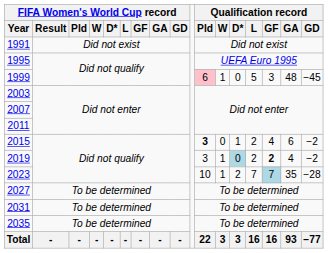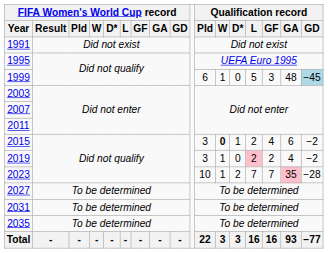(205, 77) pink background -> (205, 77) no background
(312, 77) no background -> (312, 77) lightblue background
(205, 142) bold -> (205, 142) normal
(223, 142) normal -> (223, 142) bold
(238, 158) lightblue background -> (238, 158) no background
(254, 158) no background -> (254, 158) pink background
(271, 158) bold -> (271, 158) normal
(271, 175) lightblue background -> (271, 175) no background
(291, 175) no background -> (291, 175) pink background
